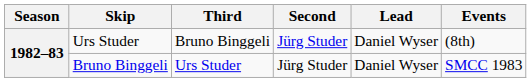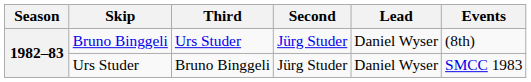(106, 41) Urs Studer -> (120, 41) Bruno Binggeli
(222, 41) Bruno Binggeli -> (208, 41) Urs Studer
(120, 65) Bruno Binggeli -> (106, 65) Urs Studer
(208, 65) Urs Studer -> (222, 65) Bruno Binggeli
